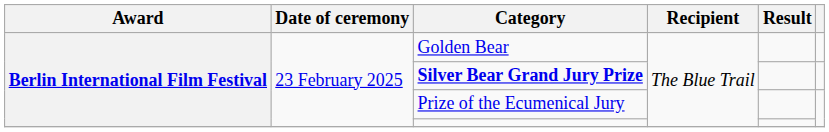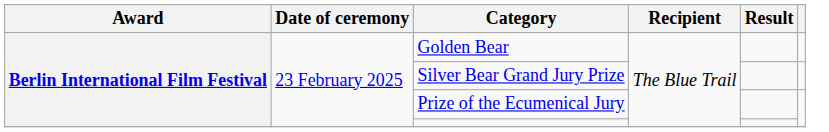(530, 75) bold -> (521, 75) normal
